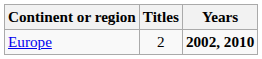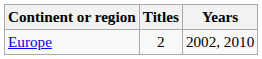(220, 42) bold -> (220, 42) normal
